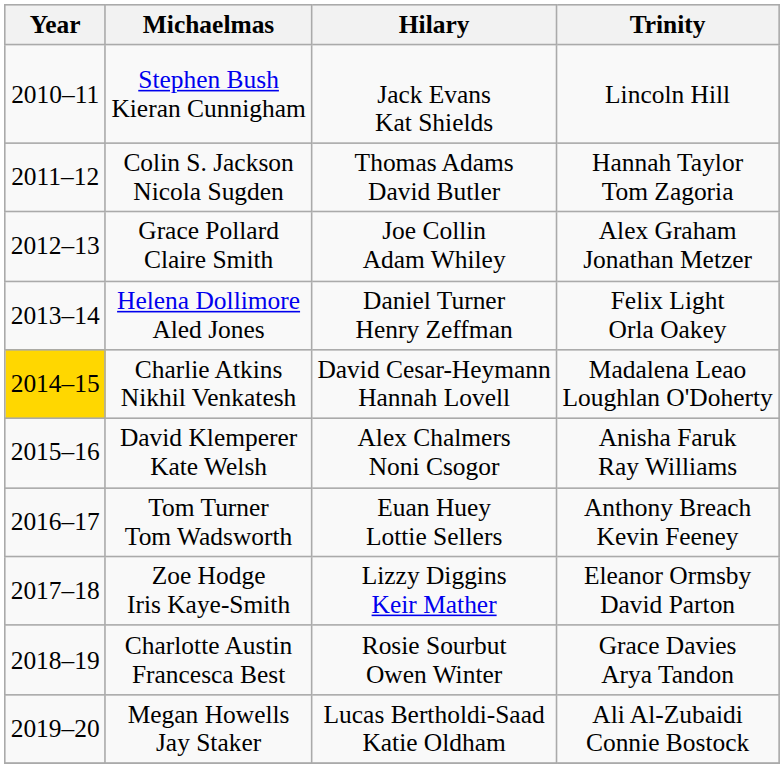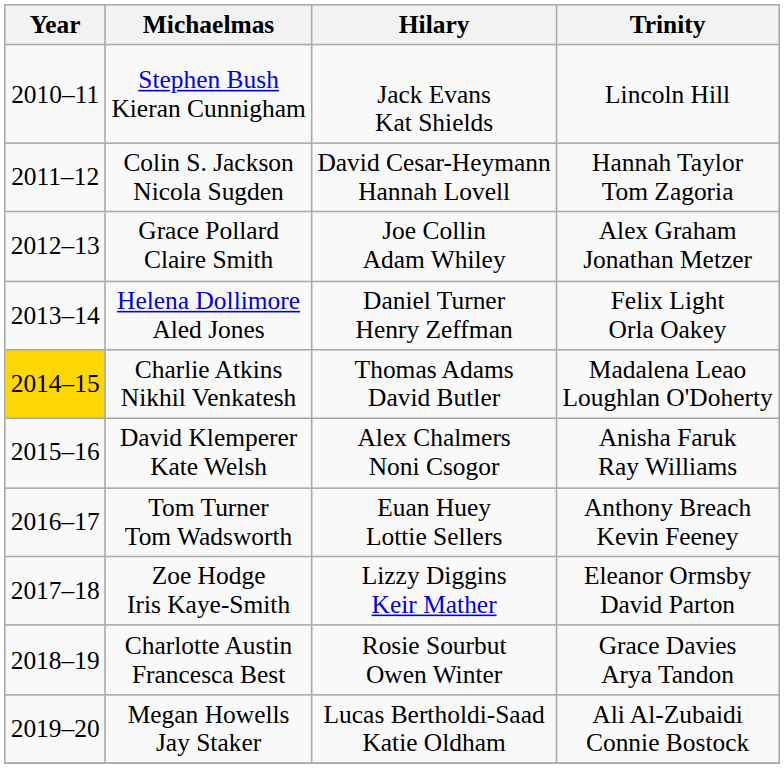(434, 176) Thomas Adams David Butler -> (434, 176) David Cesar-Heymann Hannah Lovell
(434, 383) David Cesar-Heymann Hannah Lovell -> (434, 383) Thomas Adams David Butler
